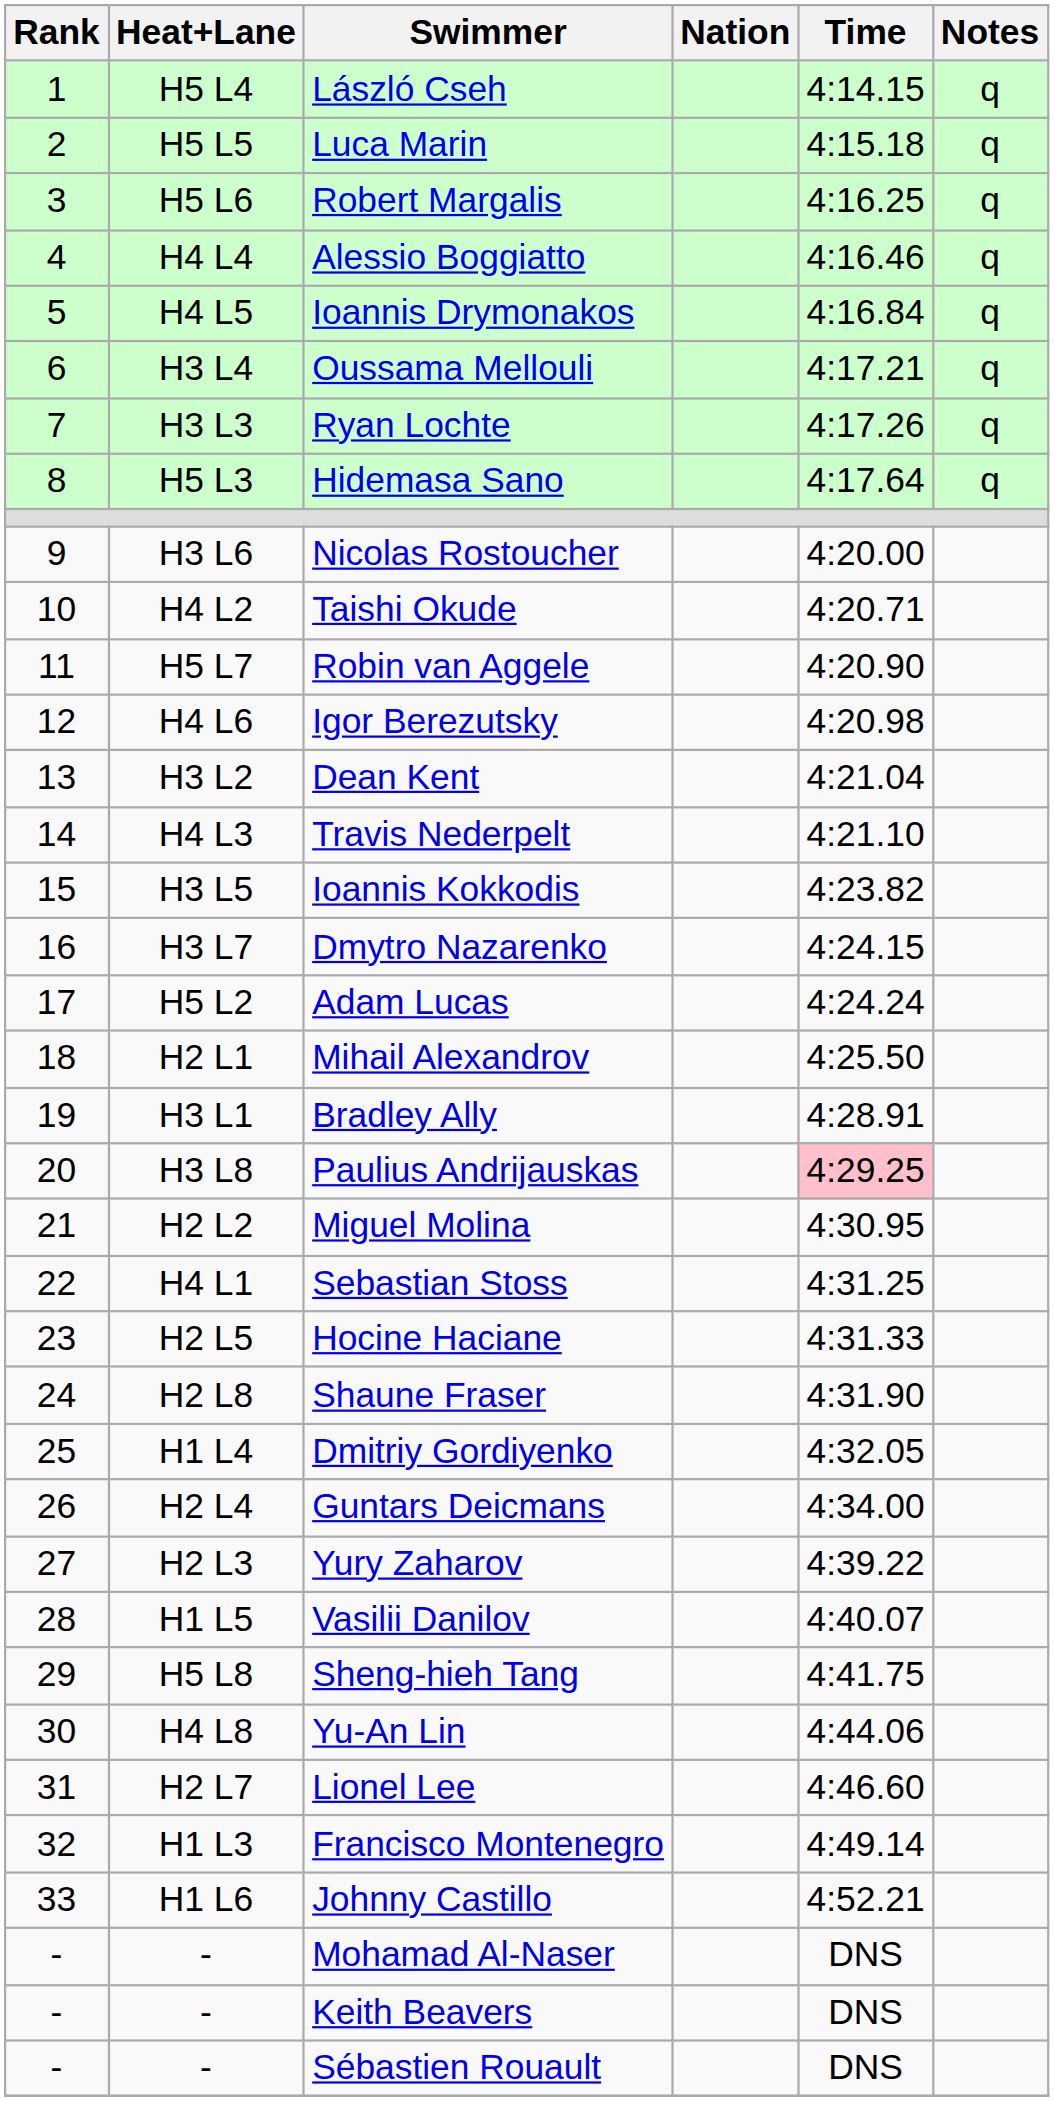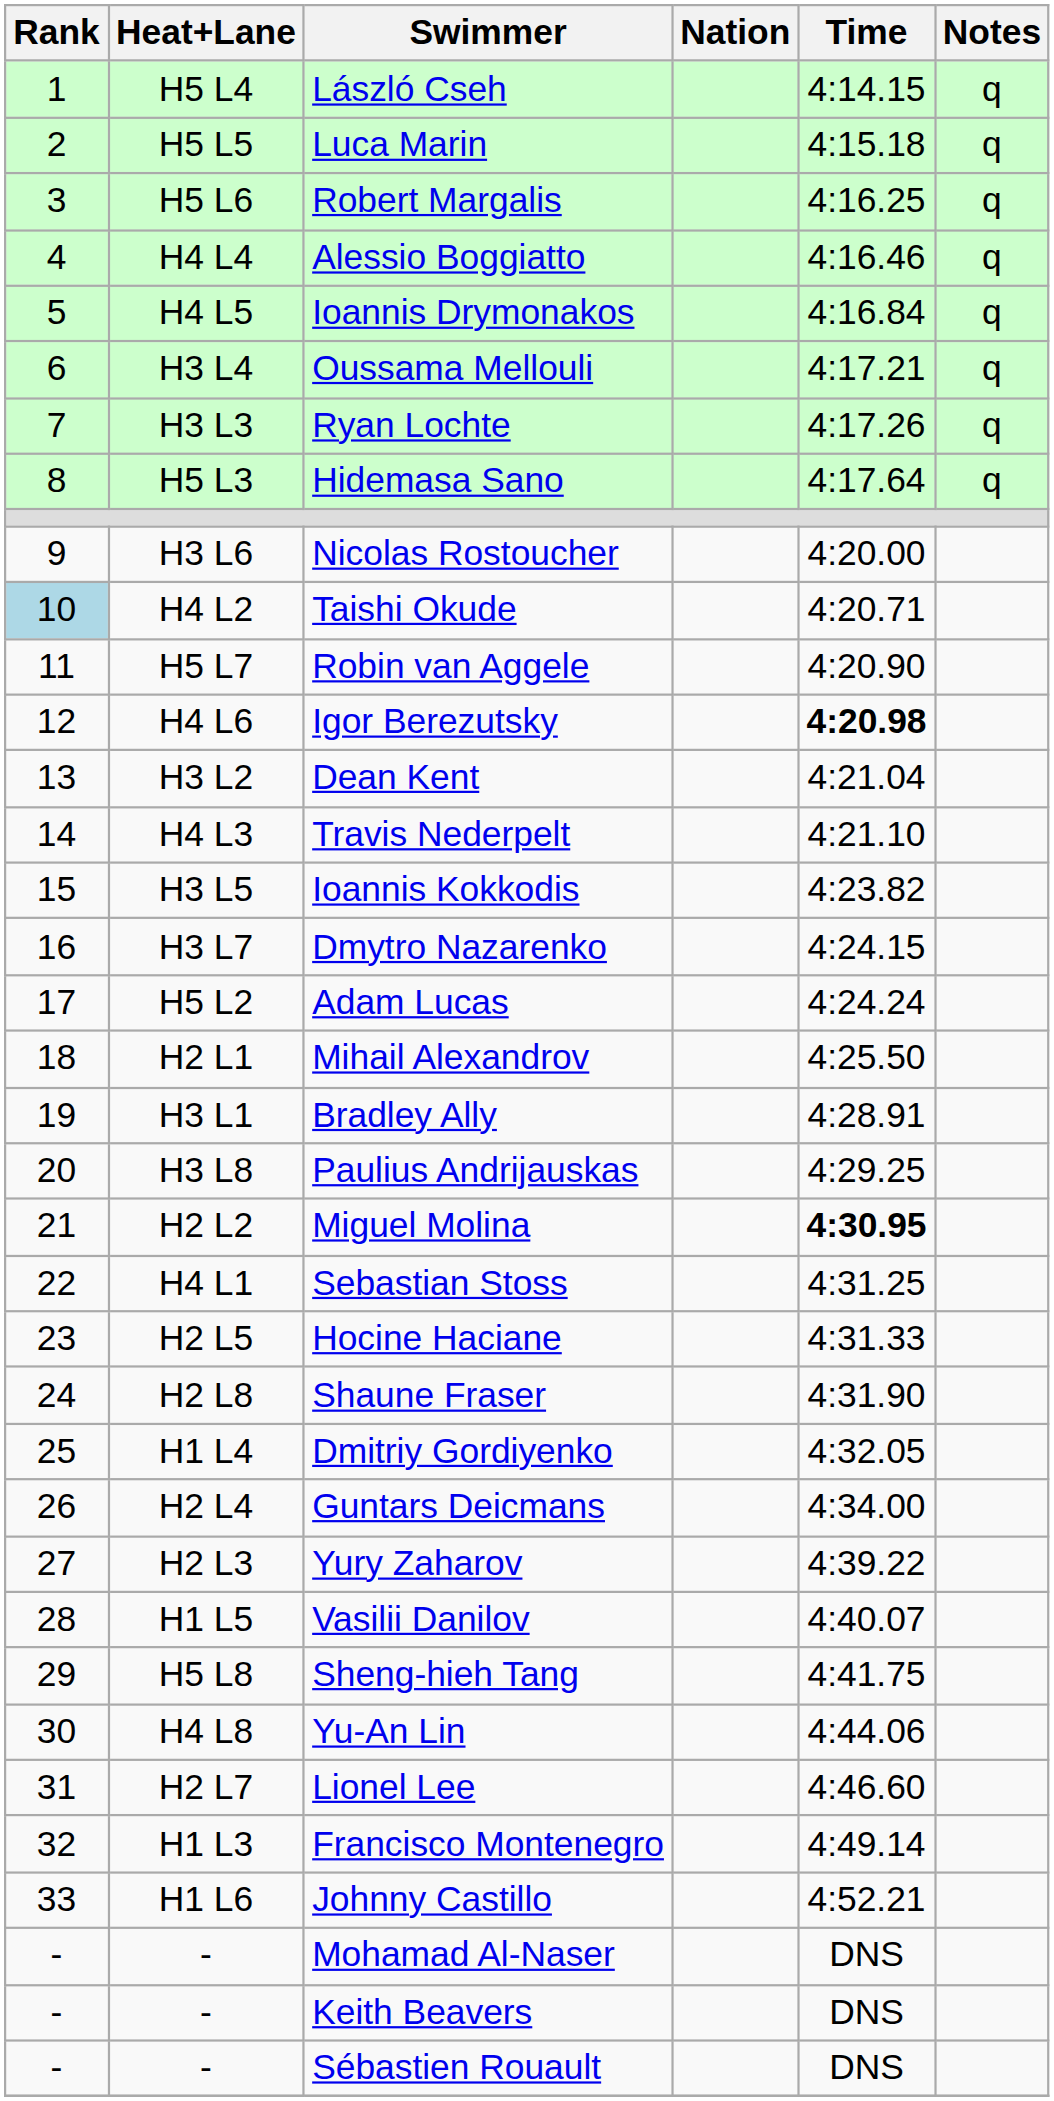(56, 609) no background -> (56, 609) lightblue background
(866, 721) normal -> (867, 721) bold
(866, 1170) pink background -> (867, 1170) no background
(866, 1226) normal -> (867, 1226) bold
